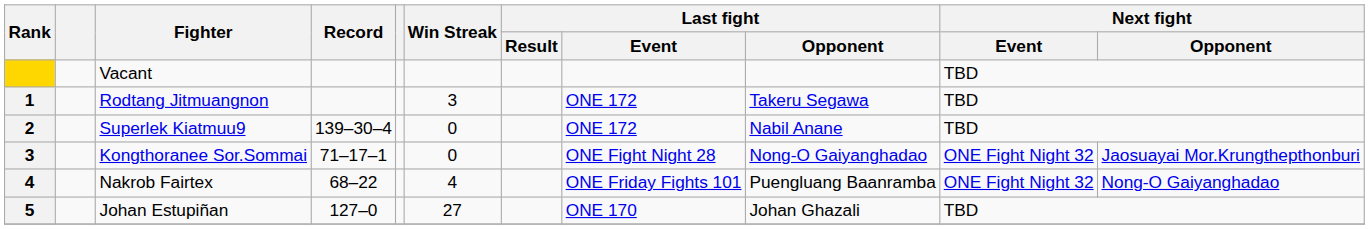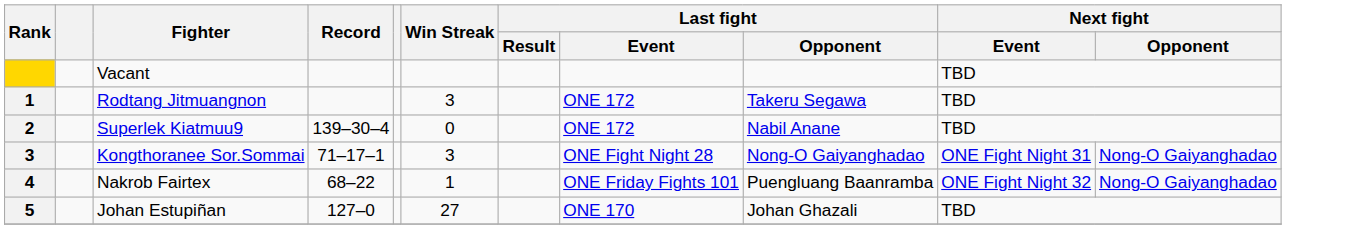(452, 155) 0 -> (450, 155) 3
(1019, 155) ONE Fight Night 32 -> (1016, 155) ONE Fight Night 31
(1231, 155) Jaosuayai Mor.Krungthepthonburi -> (1188, 155) Nong-O Gaiyanghadao
(452, 182) 4 -> (450, 182) 1
